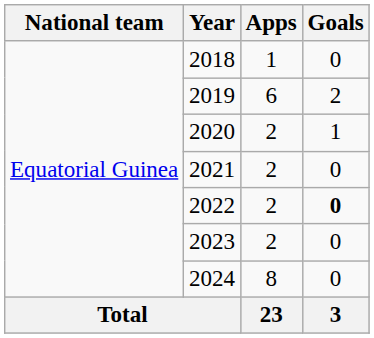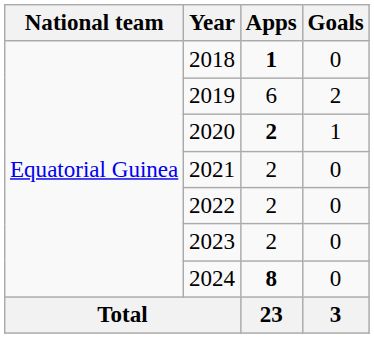(271, 59) normal -> (271, 59) bold
(271, 132) normal -> (271, 132) bold
(336, 205) bold -> (336, 205) normal
(271, 278) normal -> (271, 278) bold
